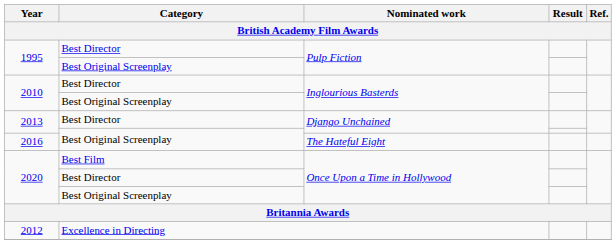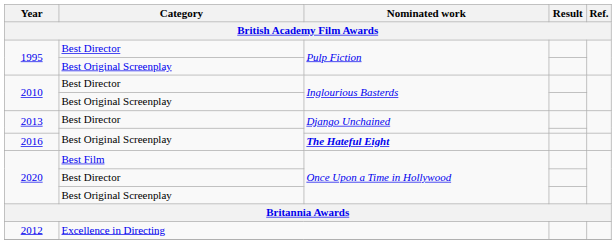(346, 141) normal -> (348, 141) bold
